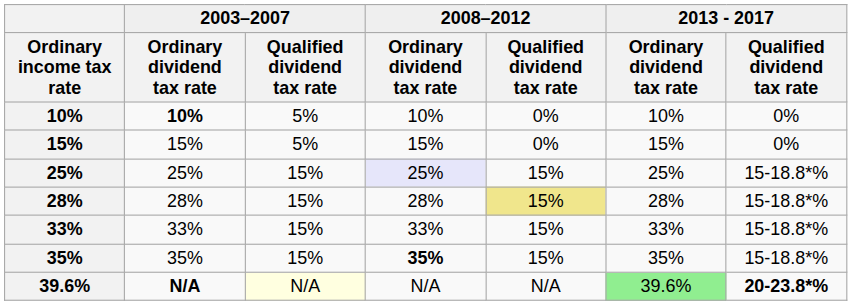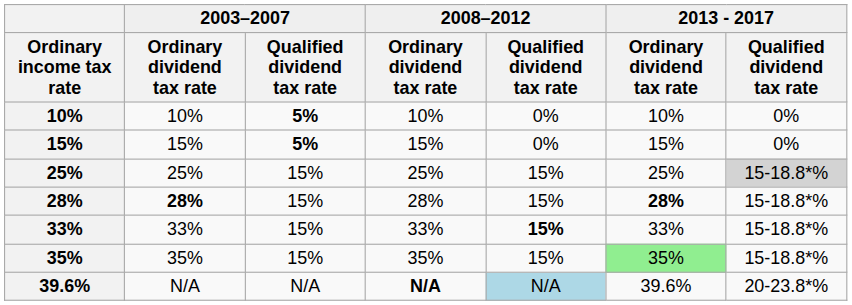(185, 115) bold -> (185, 115) normal
(305, 115) normal -> (305, 115) bold
(305, 144) normal -> (305, 144) bold
(425, 172) lavender background -> (425, 172) no background
(786, 172) no background -> (786, 172) lightgrey background
(185, 201) normal -> (185, 201) bold
(546, 201) khaki background -> (546, 201) no background
(666, 201) normal -> (666, 201) bold
(546, 229) normal -> (546, 229) bold
(425, 257) bold -> (425, 257) normal
(666, 257) no background -> (666, 257) lightgreen background
(185, 286) bold -> (185, 286) normal
(305, 286) lightyellow background -> (305, 286) no background
(425, 286) normal -> (425, 286) bold
(546, 286) no background -> (546, 286) lightblue background
(666, 286) lightgreen background -> (666, 286) no background
(786, 286) bold -> (786, 286) normal
